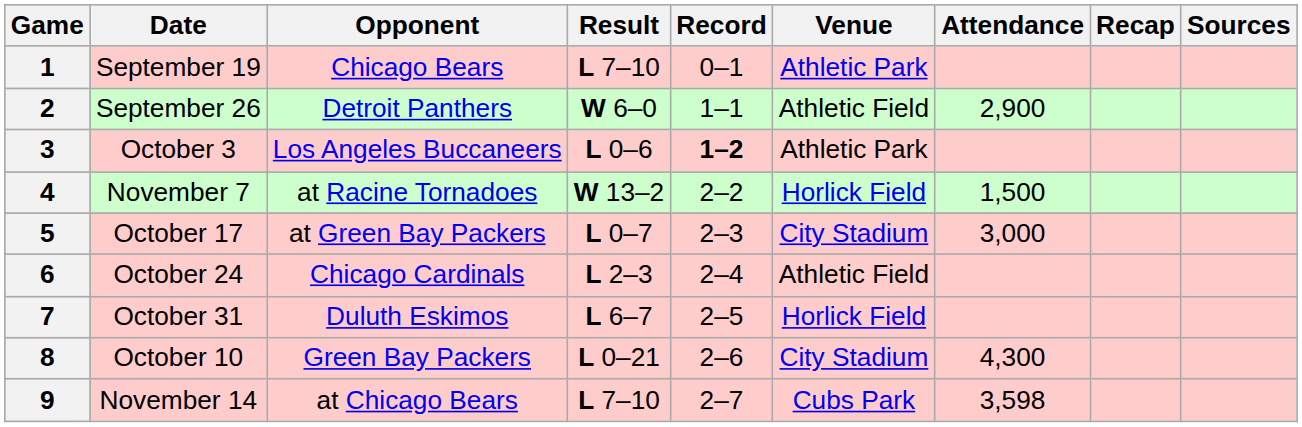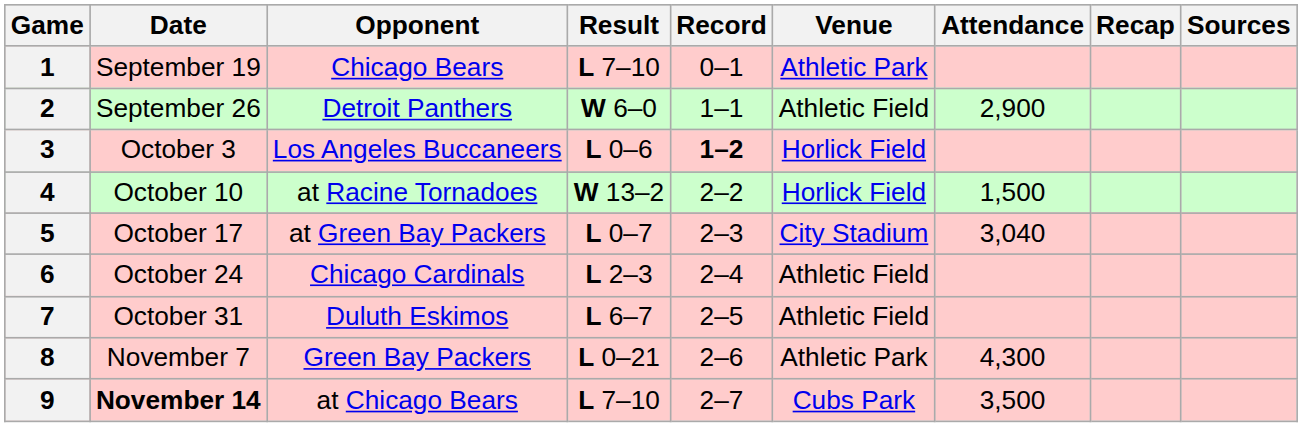(854, 150) Athletic Park -> (854, 150) Horlick Field
(178, 191) November 7 -> (178, 191) October 10
(1013, 233) 3,000 -> (1013, 233) 3,040
(854, 316) Horlick Field -> (854, 316) Athletic Field
(178, 358) October 10 -> (178, 358) November 7
(854, 358) City Stadium -> (854, 358) Athletic Park
(178, 399) normal -> (178, 399) bold
(1013, 399) 3,598 -> (1013, 399) 3,500
